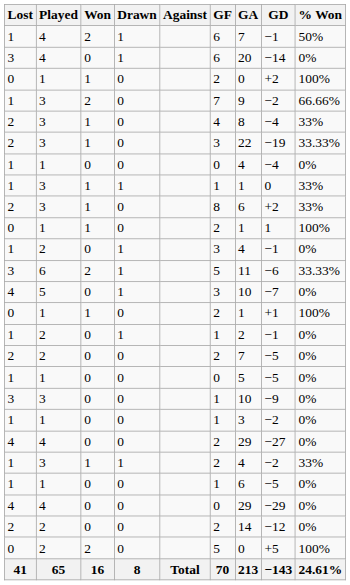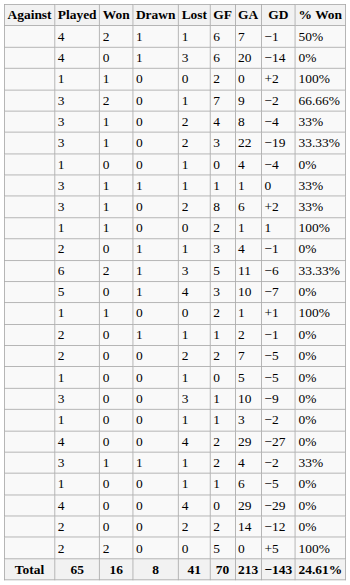columns swapped: (185, 15) <-> (20, 15)
